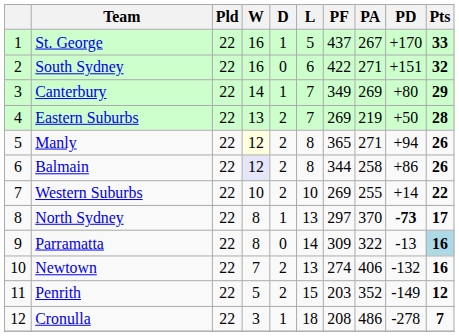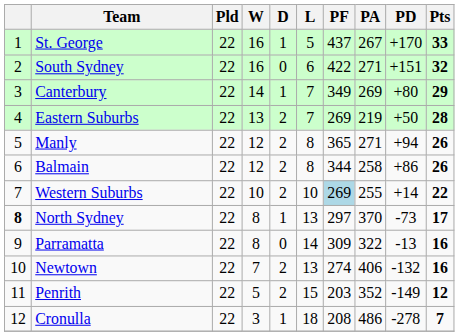(256, 142) lightyellow background -> (256, 142) no background
(256, 167) lavender background -> (256, 167) no background
(339, 192) no background -> (339, 192) lightblue background
(18, 218) normal -> (18, 218) bold
(406, 218) bold -> (406, 218) normal
(440, 243) lightblue background -> (440, 243) no background
